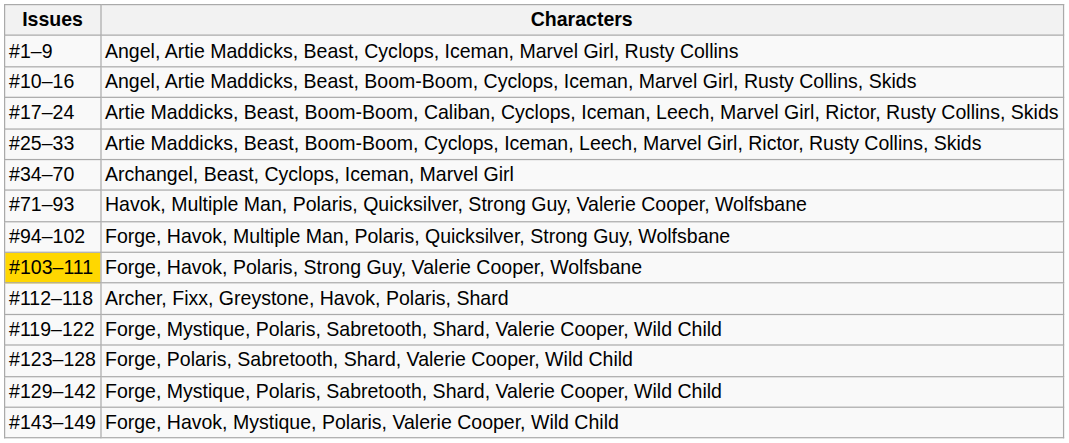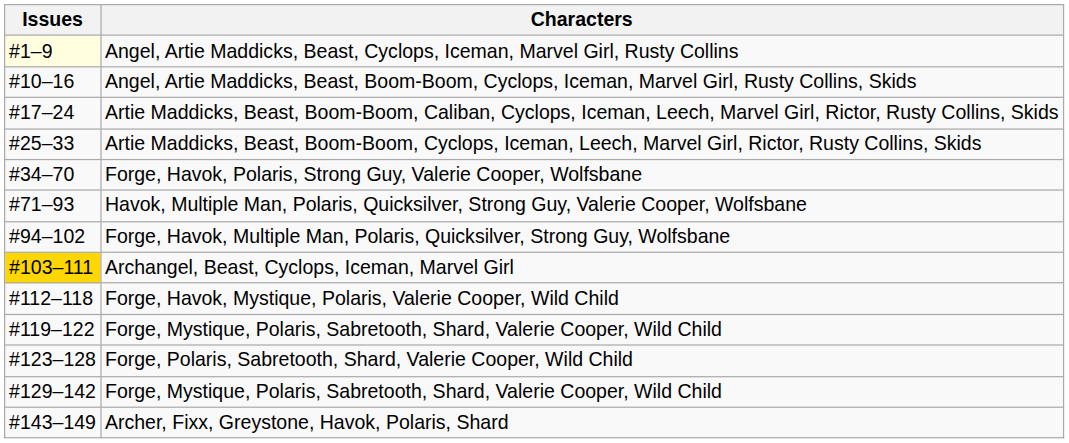(31, 50) no background -> (31, 50) lightyellow background
(309, 174) Archangel, Beast, Cyclops, Iceman, Marvel Girl -> (373, 174) Forge, Havok, Polaris, Strong Guy, Valerie Cooper, Wolfsbane
(373, 267) Forge, Havok, Polaris, Strong Guy, Valerie Cooper, Wolfsbane -> (309, 267) Archangel, Beast, Cyclops, Iceman, Marvel Girl
(307, 298) Archer, Fixx, Greystone, Havok, Polaris, Shard -> (362, 298) Forge, Havok, Mystique, Polaris, Valerie Cooper, Wild Child
(362, 422) Forge, Havok, Mystique, Polaris, Valerie Cooper, Wild Child -> (307, 422) Archer, Fixx, Greystone, Havok, Polaris, Shard
